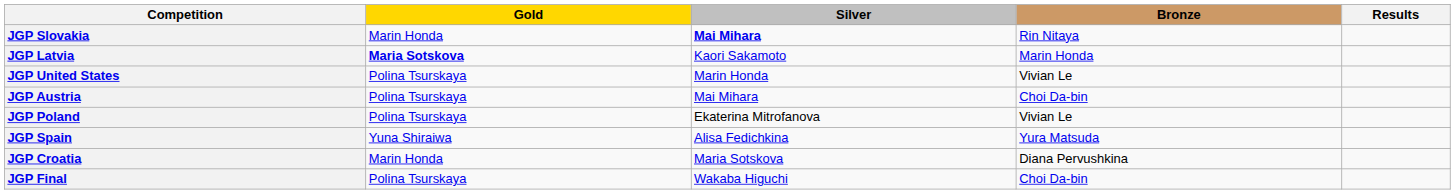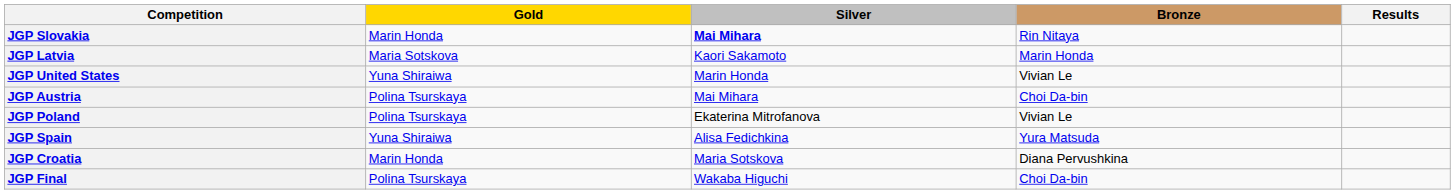(416, 55) bold -> (413, 55) normal
(418, 76) Polina Tsurskaya -> (410, 76) Yuna Shiraiwa
